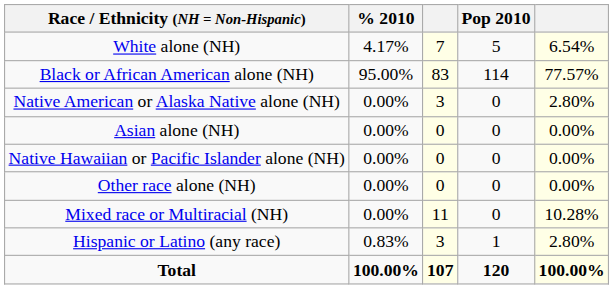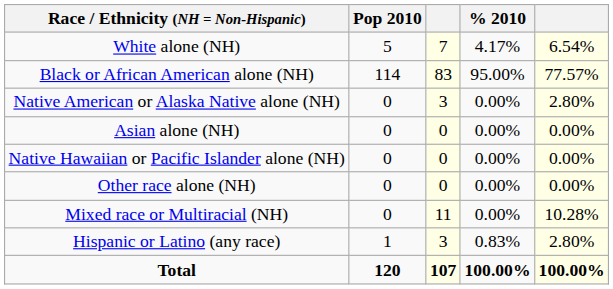columns swapped: (496, 18) <-> (386, 18)
